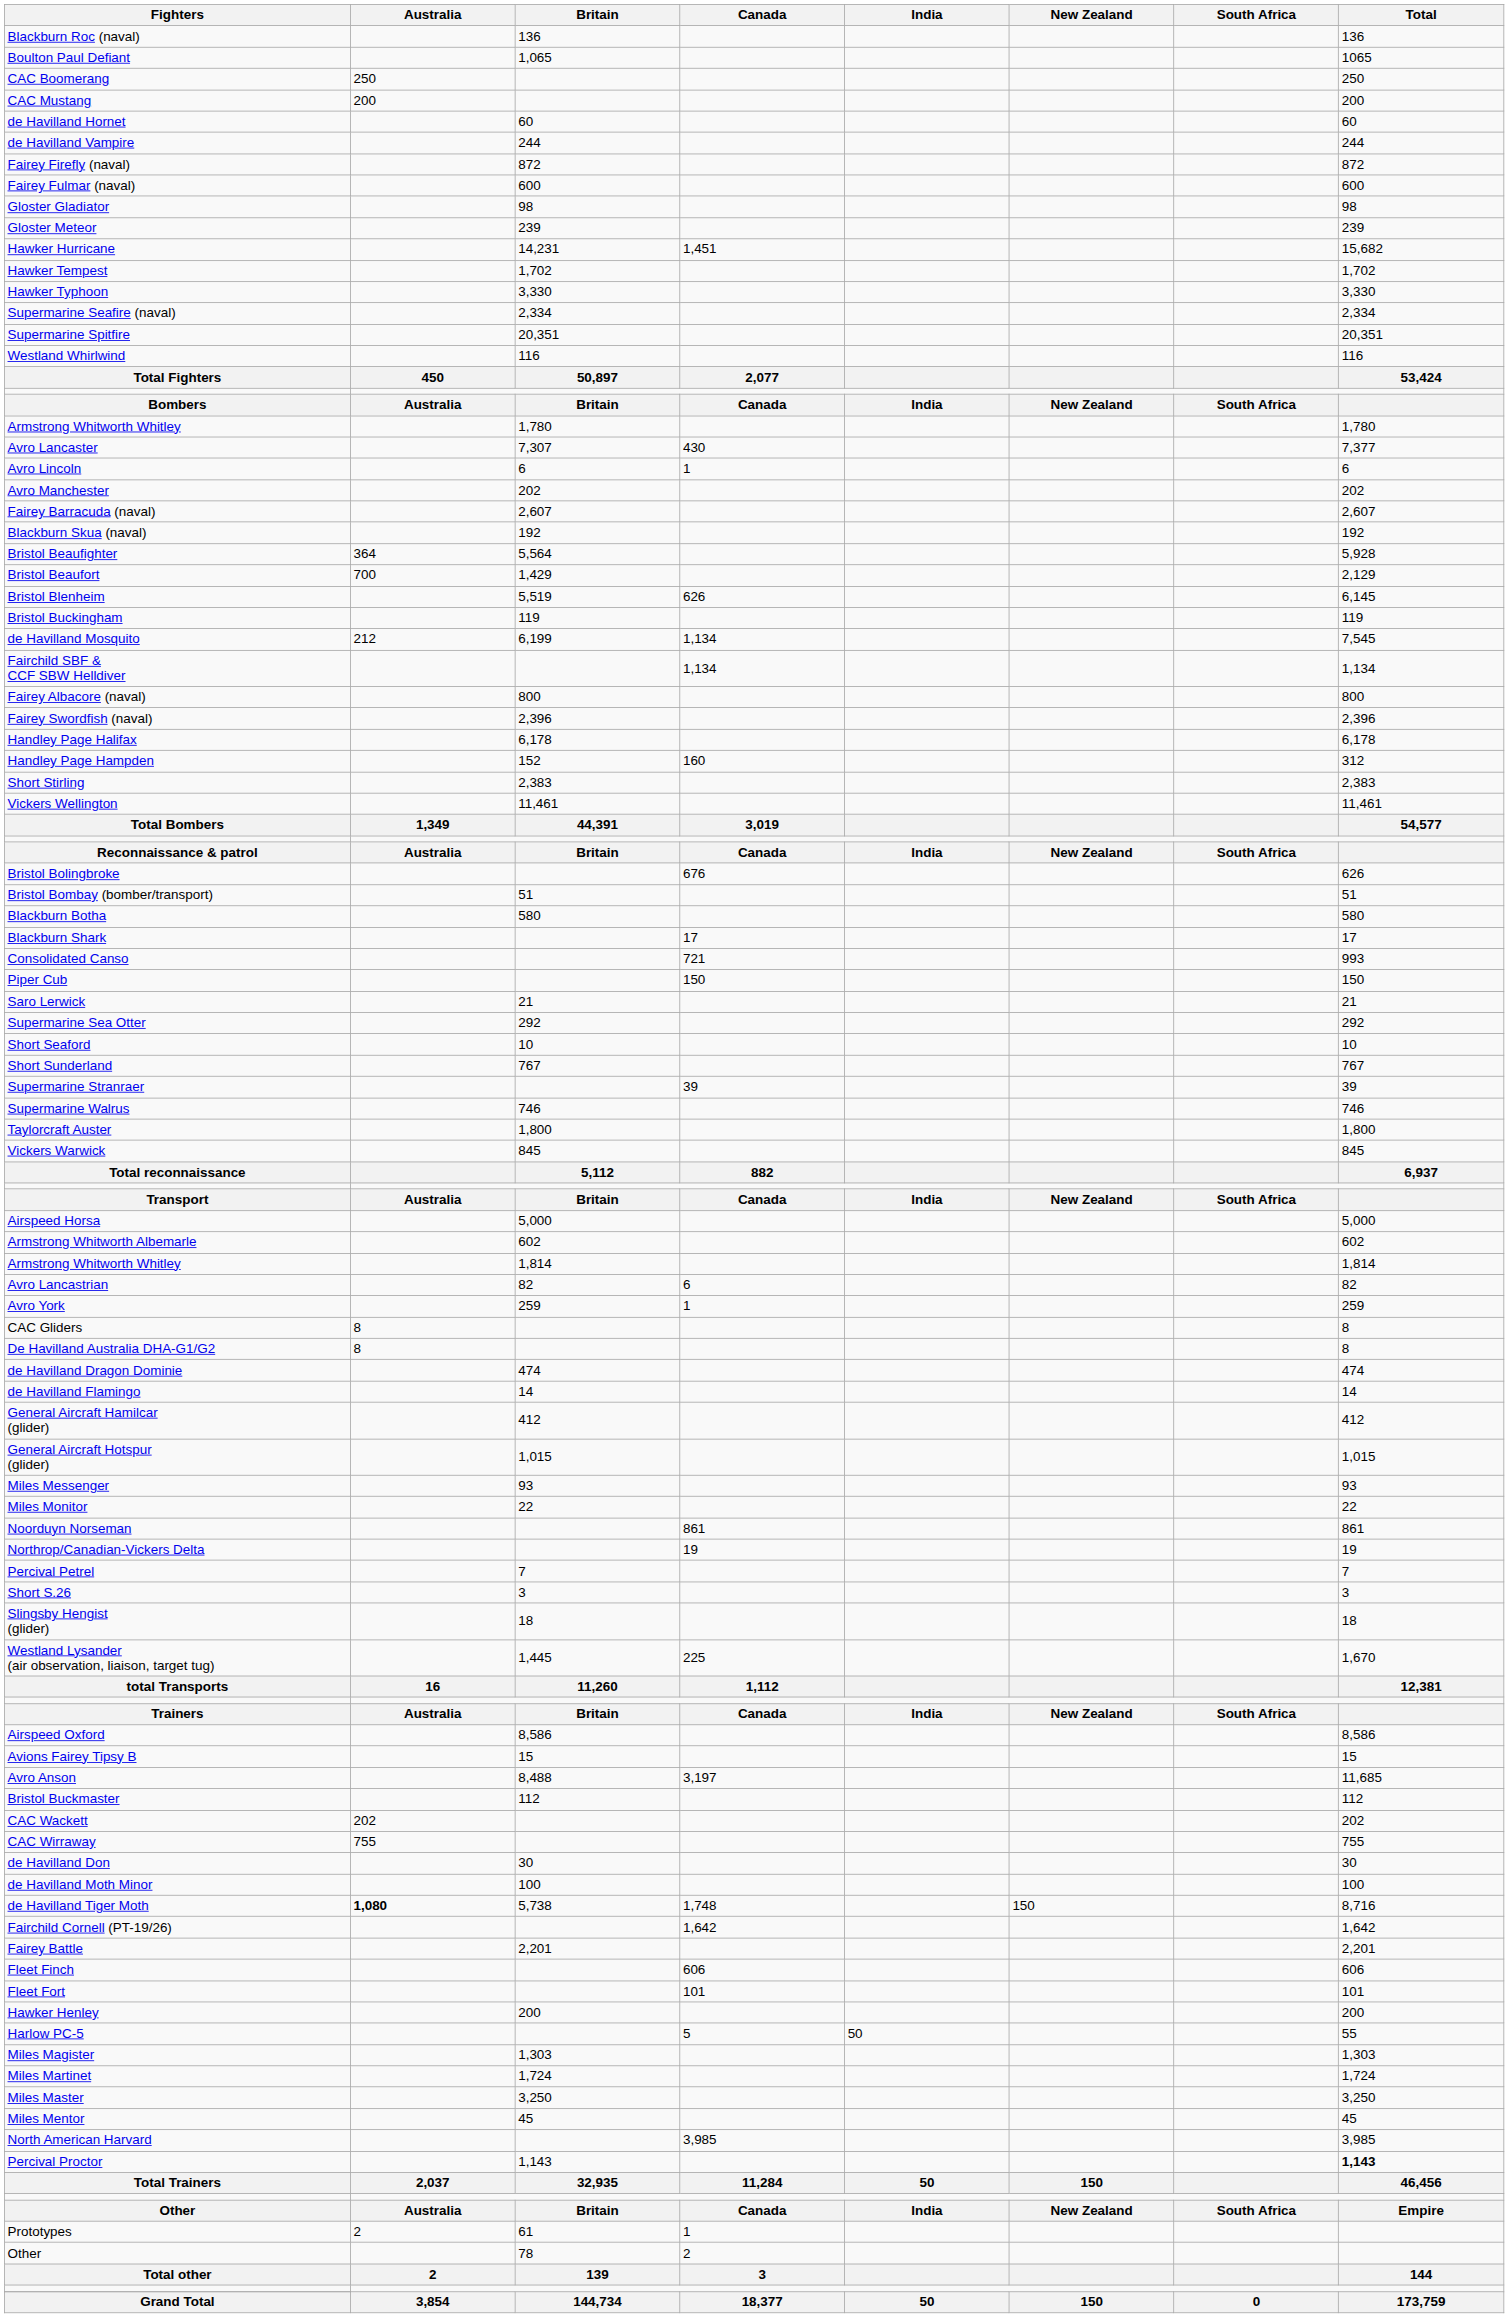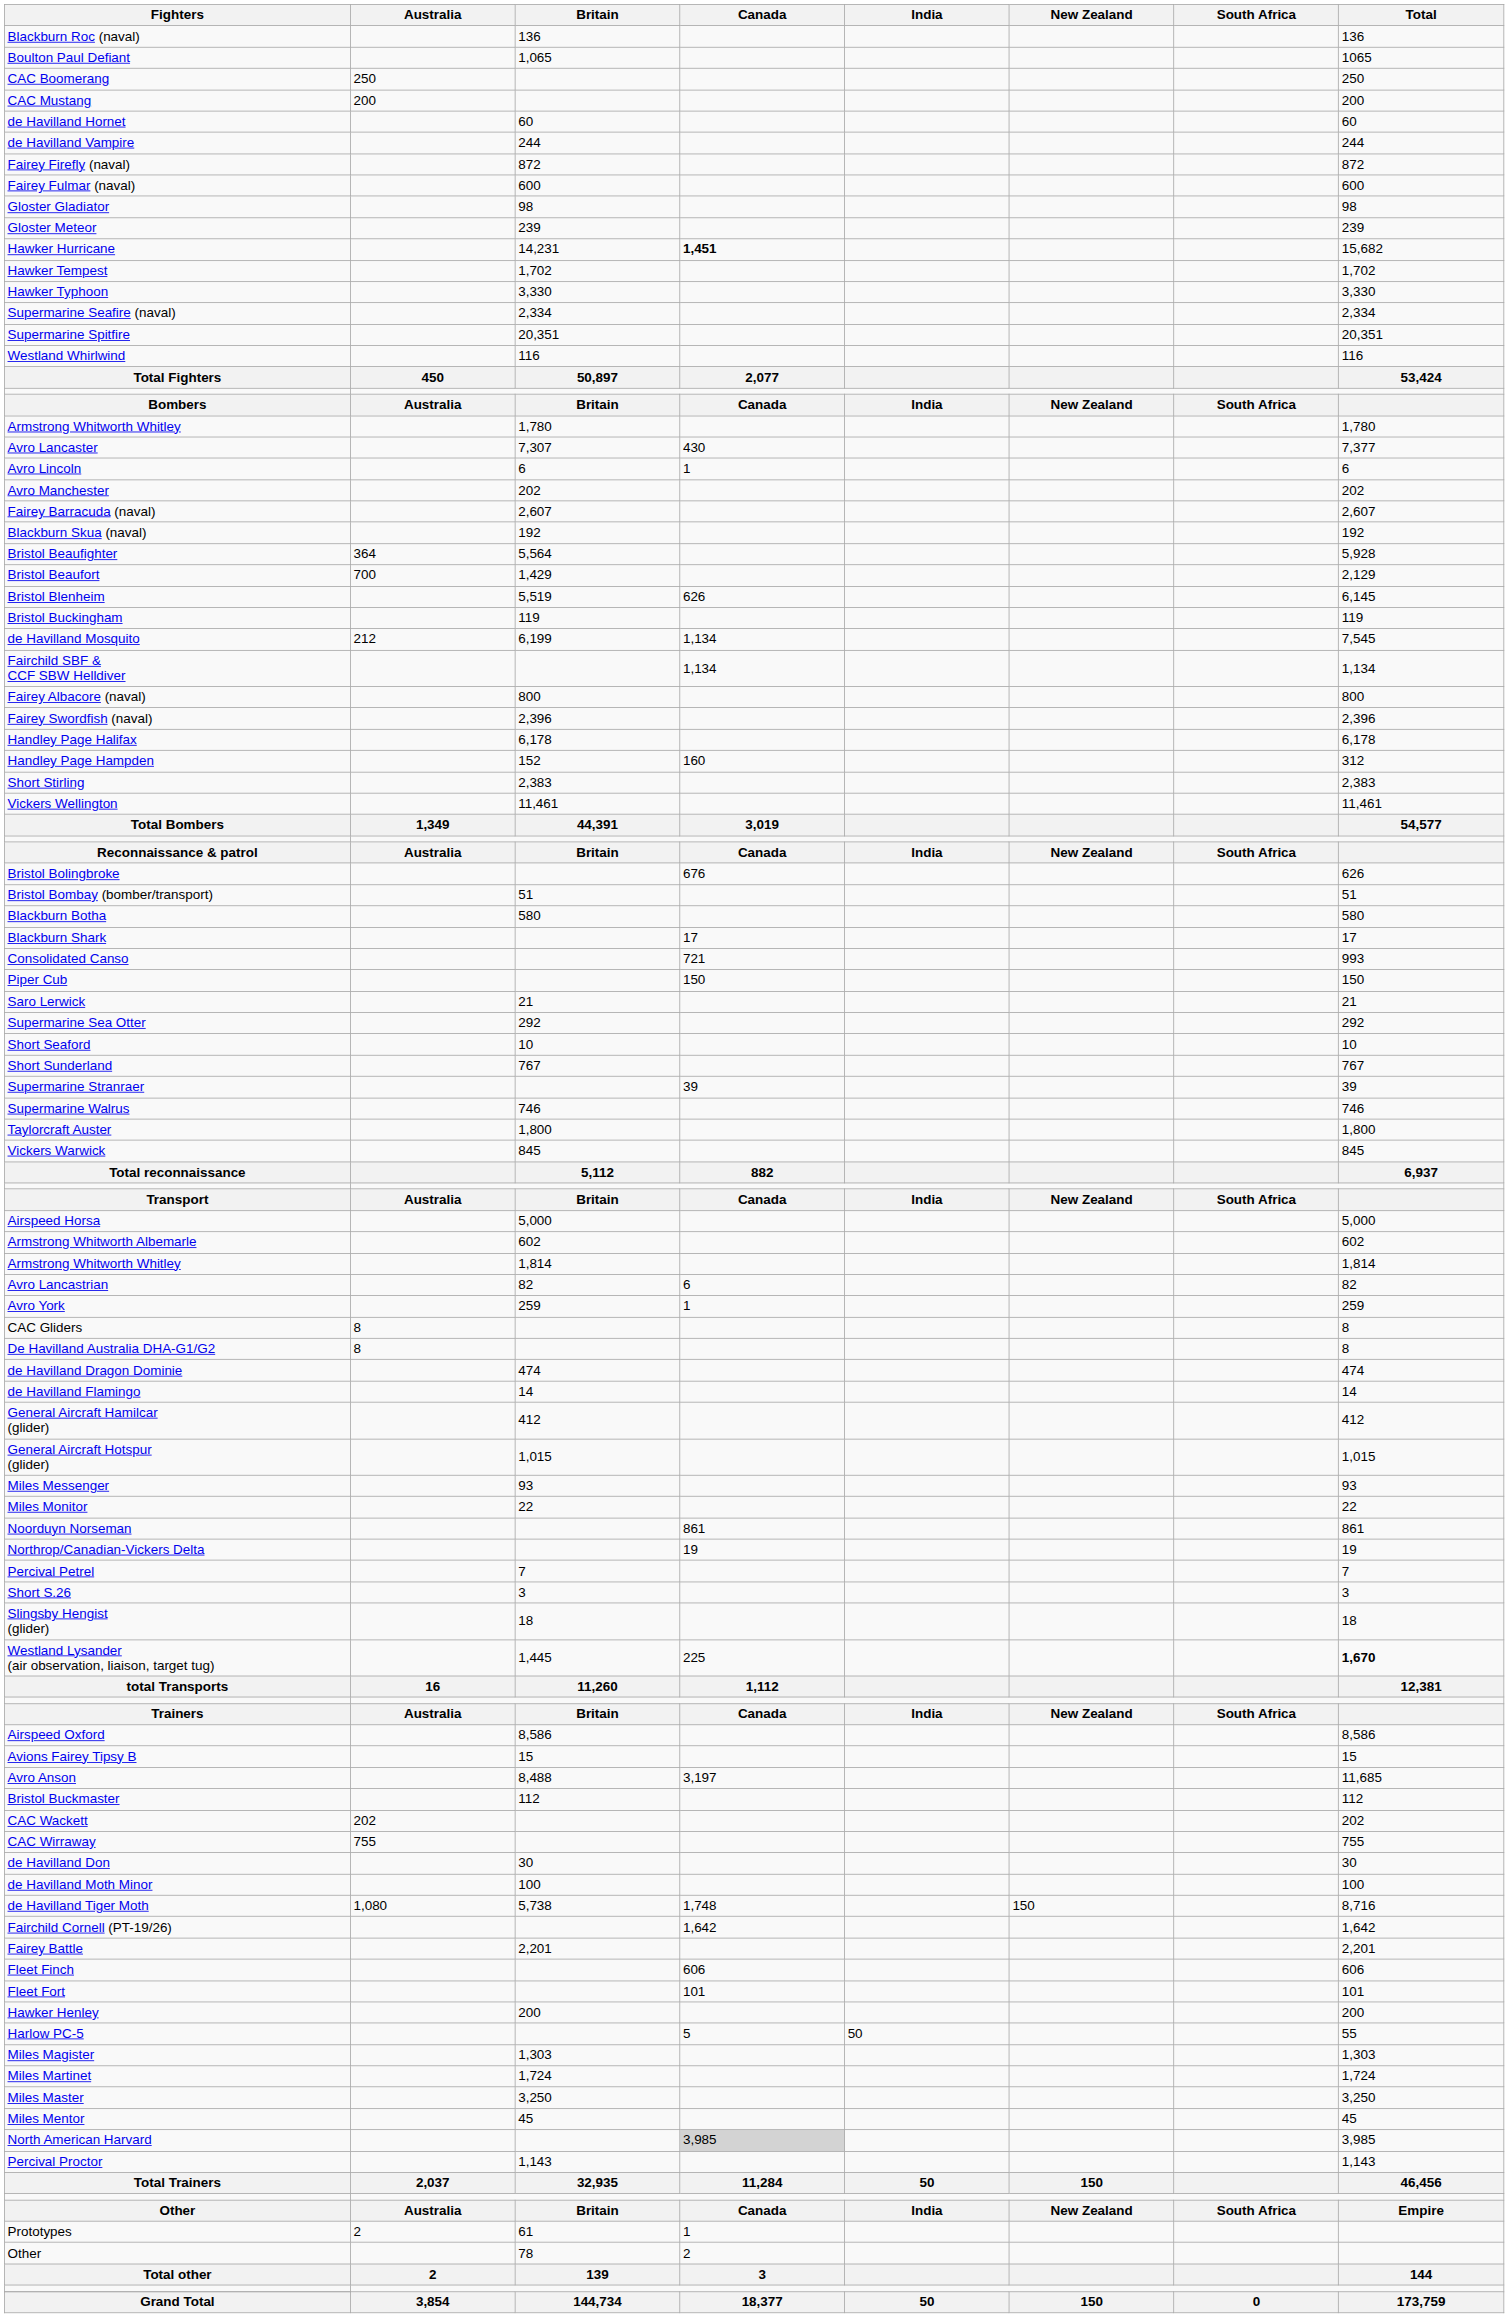(700, 249) normal -> (700, 249) bold
(1359, 1657) normal -> (1359, 1657) bold
(370, 1905) bold -> (370, 1905) normal
(700, 2140) no background -> (700, 2140) lightgrey background
(1359, 2161) bold -> (1359, 2161) normal
